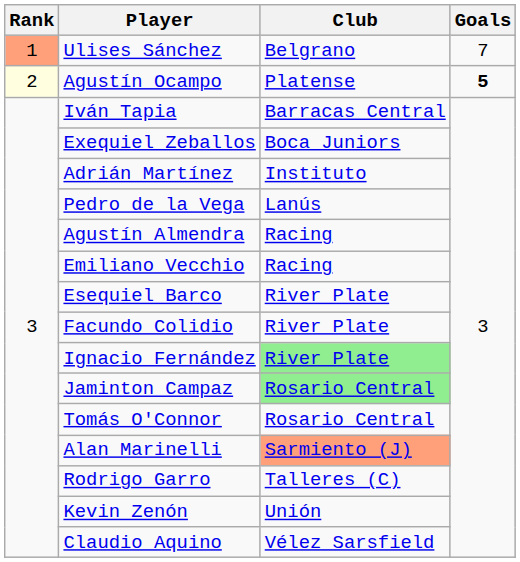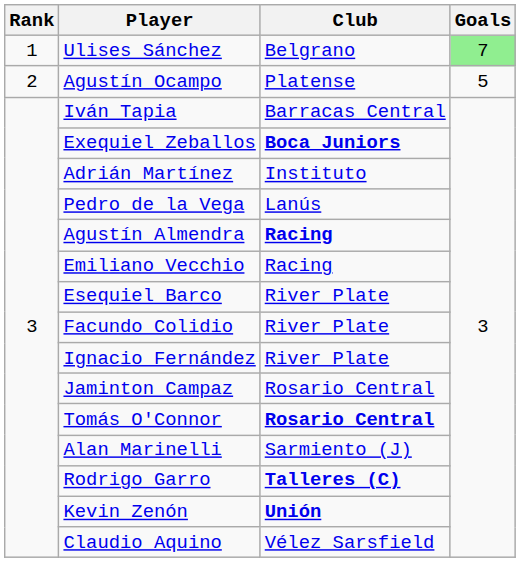(32, 51) lightsalmon background -> (32, 51) no background
(483, 51) no background -> (483, 51) lightgreen background
(32, 82) lightyellow background -> (32, 82) no background
(483, 82) bold -> (483, 82) normal
(333, 143) normal -> (333, 143) bold
(299, 235) normal -> (299, 235) bold
(327, 358) lightgreen background -> (327, 358) no background
(350, 389) lightgreen background -> (350, 389) no background
(350, 419) normal -> (350, 419) bold
(338, 450) lightsalmon background -> (338, 450) no background
(333, 481) normal -> (333, 481) bold
(293, 512) normal -> (293, 512) bold
